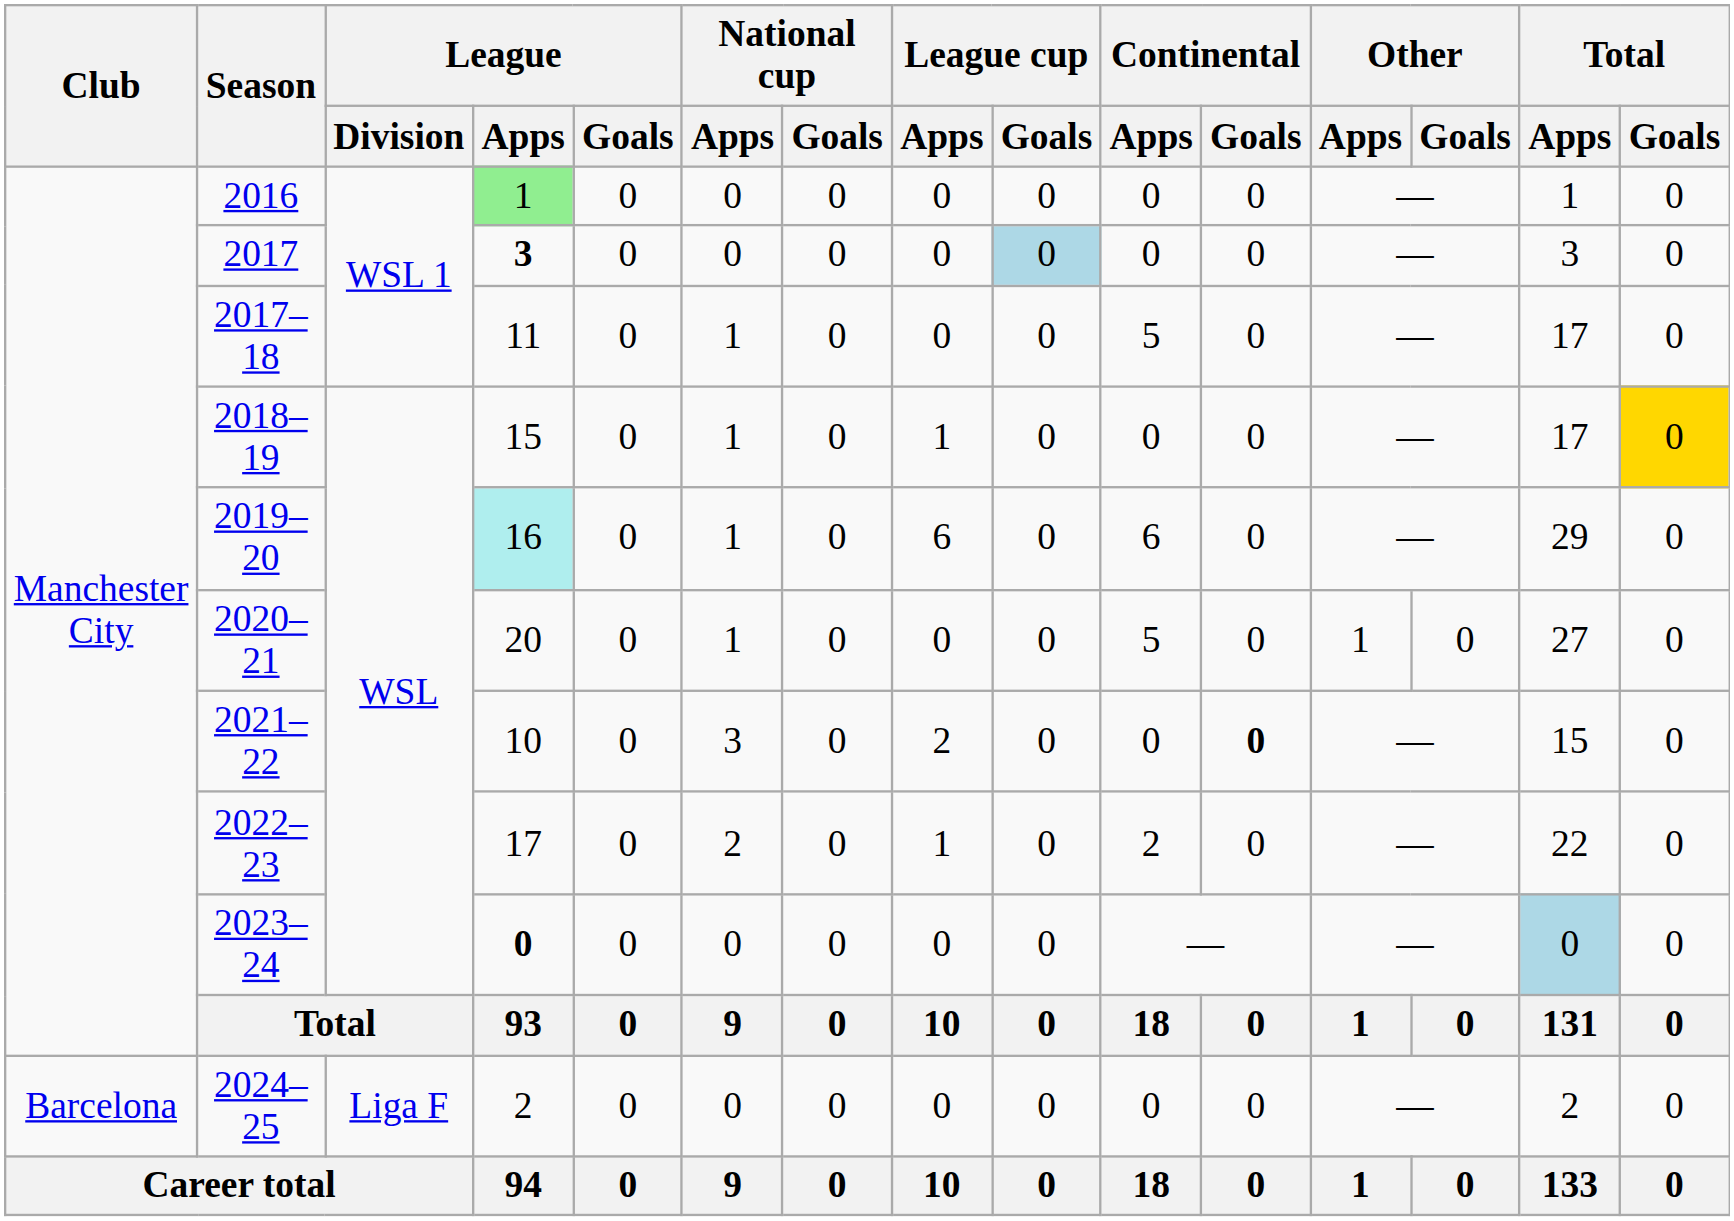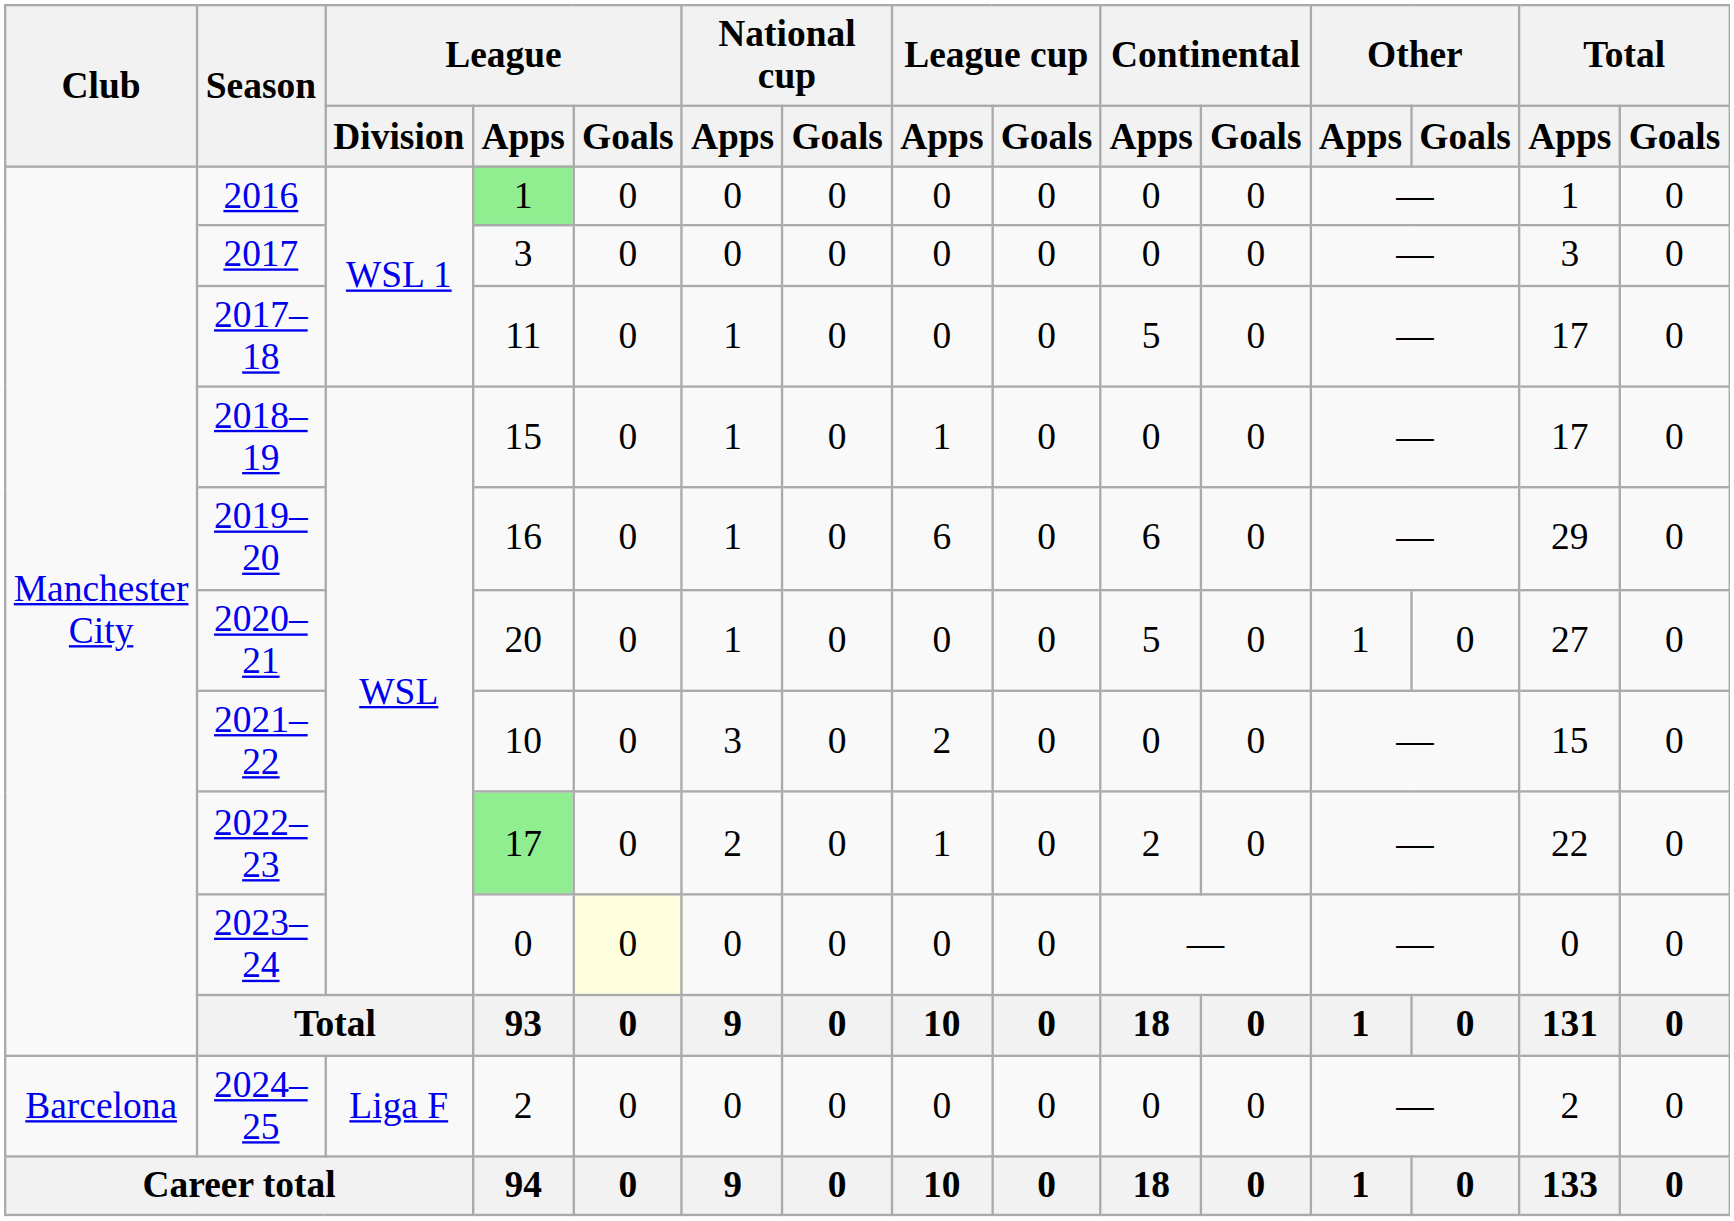(523, 254) bold -> (523, 254) normal
(1047, 254) lightblue background -> (1047, 254) no background
(1674, 436) gold background -> (1674, 436) no background
(523, 537) paleturquoise background -> (523, 537) no background
(1256, 740) bold -> (1256, 740) normal
(523, 842) no background -> (523, 842) lightgreen background
(523, 943) bold -> (523, 943) normal
(628, 943) no background -> (628, 943) lightyellow background
(1570, 943) lightblue background -> (1570, 943) no background
